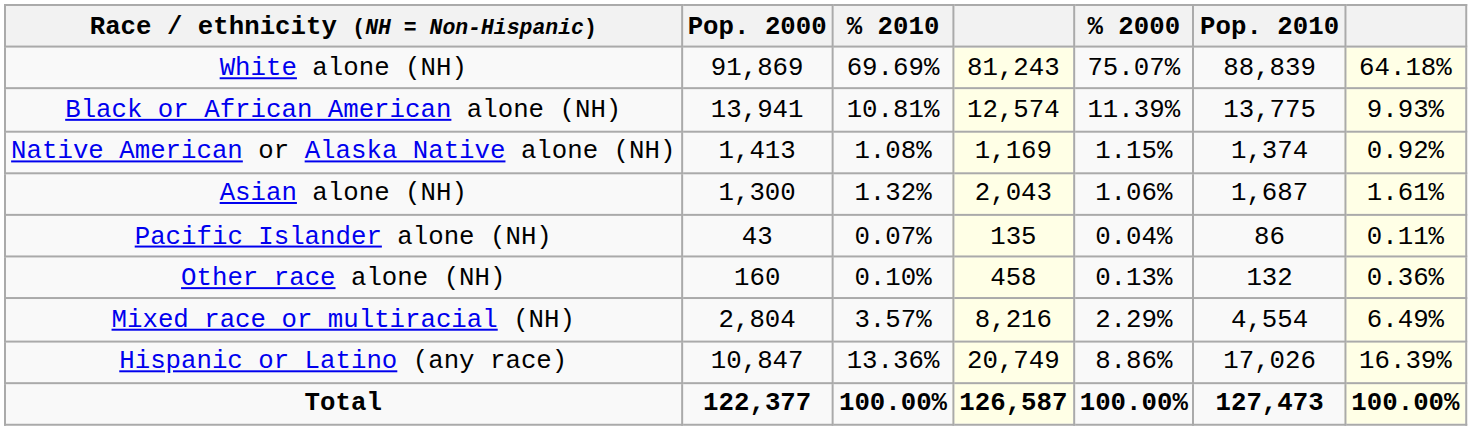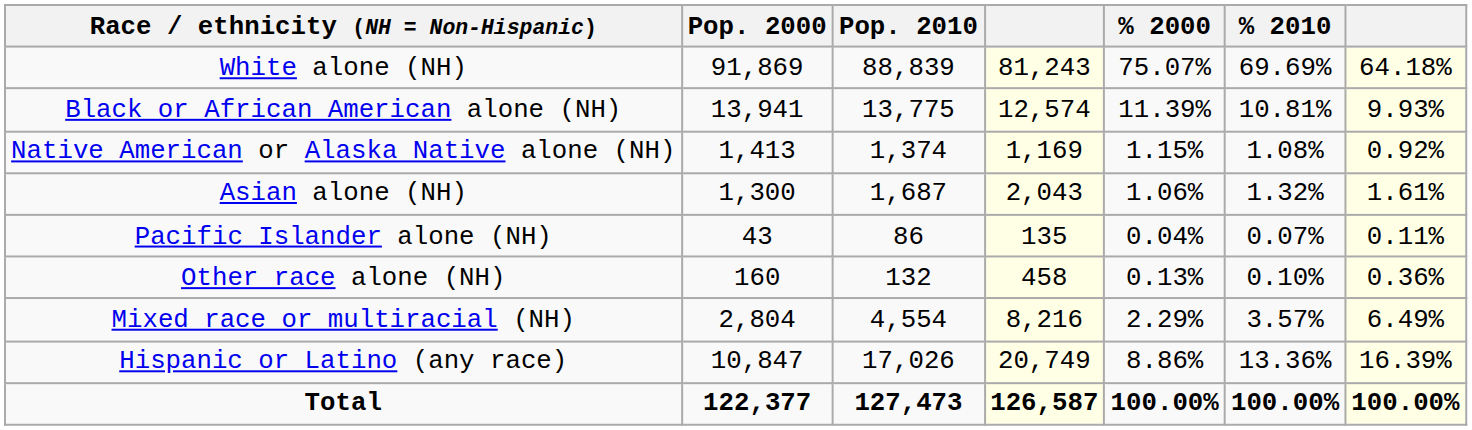columns swapped: (1270, 26) <-> (893, 26)
